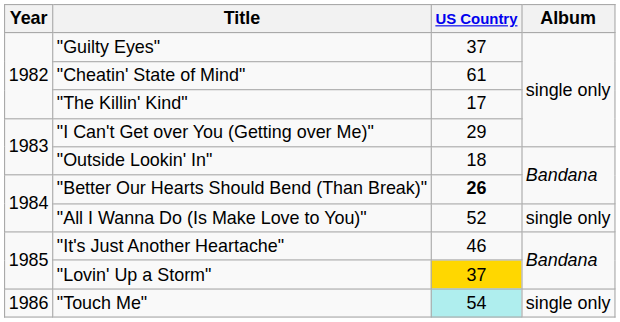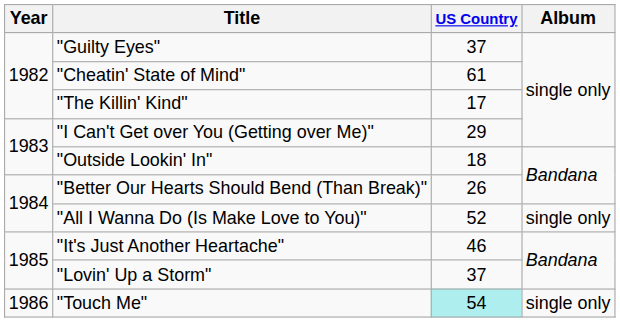(476, 189) bold -> (476, 189) normal
(476, 274) gold background -> (476, 274) no background
